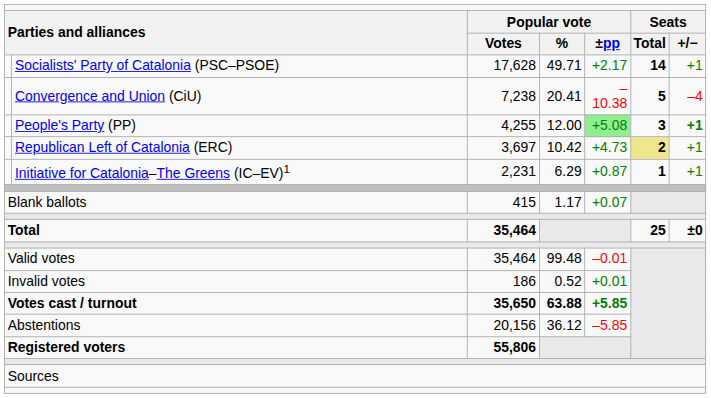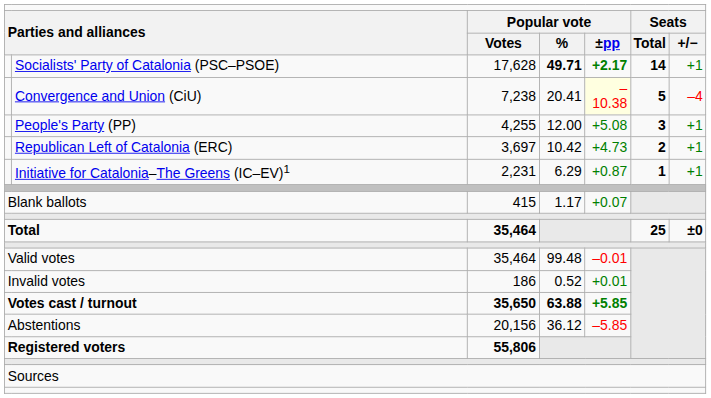(564, 66) normal -> (564, 66) bold
(610, 66) normal -> (610, 66) bold
(610, 96) no background -> (610, 96) lightyellow background
(610, 125) lightgreen background -> (610, 125) no background
(695, 125) bold -> (695, 125) normal
(662, 147) khaki background -> (662, 147) no background
